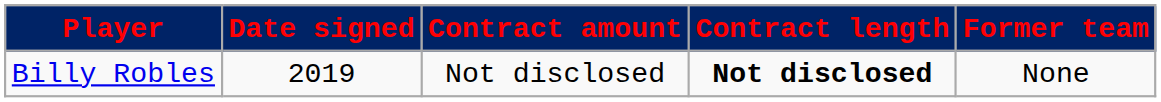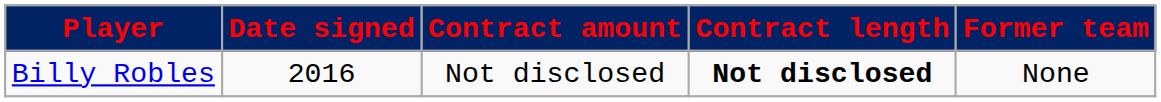(321, 74) 2019 -> (321, 74) 2016
